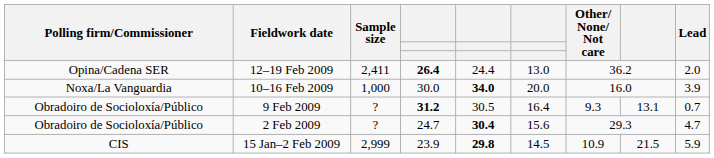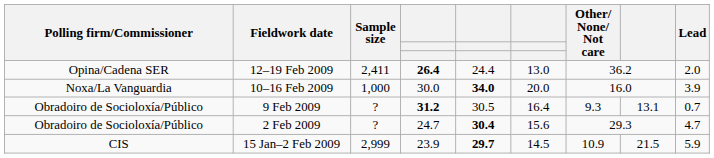(483, 144) 29.8 -> (483, 144) 29.7
